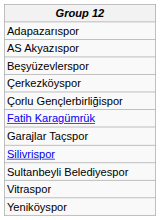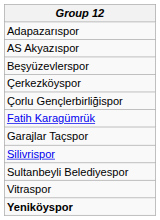(37, 207) normal -> (40, 207) bold
